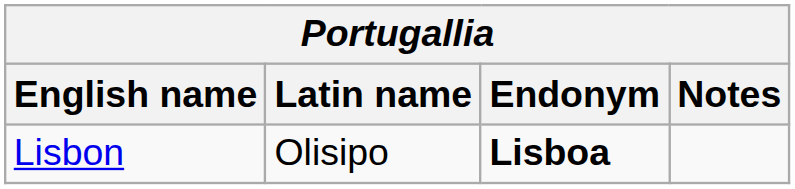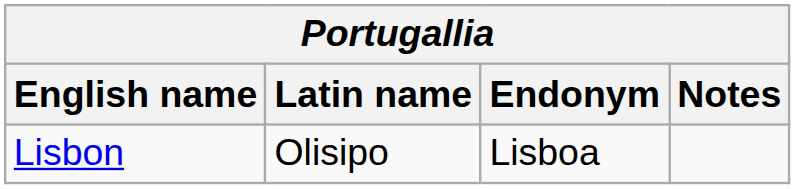(550, 152) bold -> (545, 152) normal
